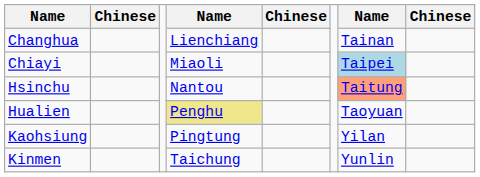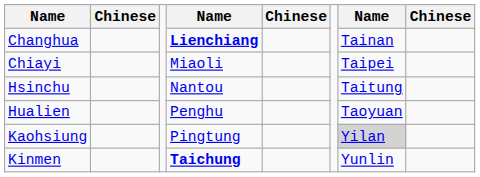(214, 40) normal -> (214, 40) bold
(367, 64) lightblue background -> (367, 64) no background
(372, 88) lightsalmon background -> (372, 88) no background
(197, 112) khaki background -> (197, 112) no background
(363, 136) no background -> (363, 136) lightgrey background
(205, 160) normal -> (205, 160) bold
